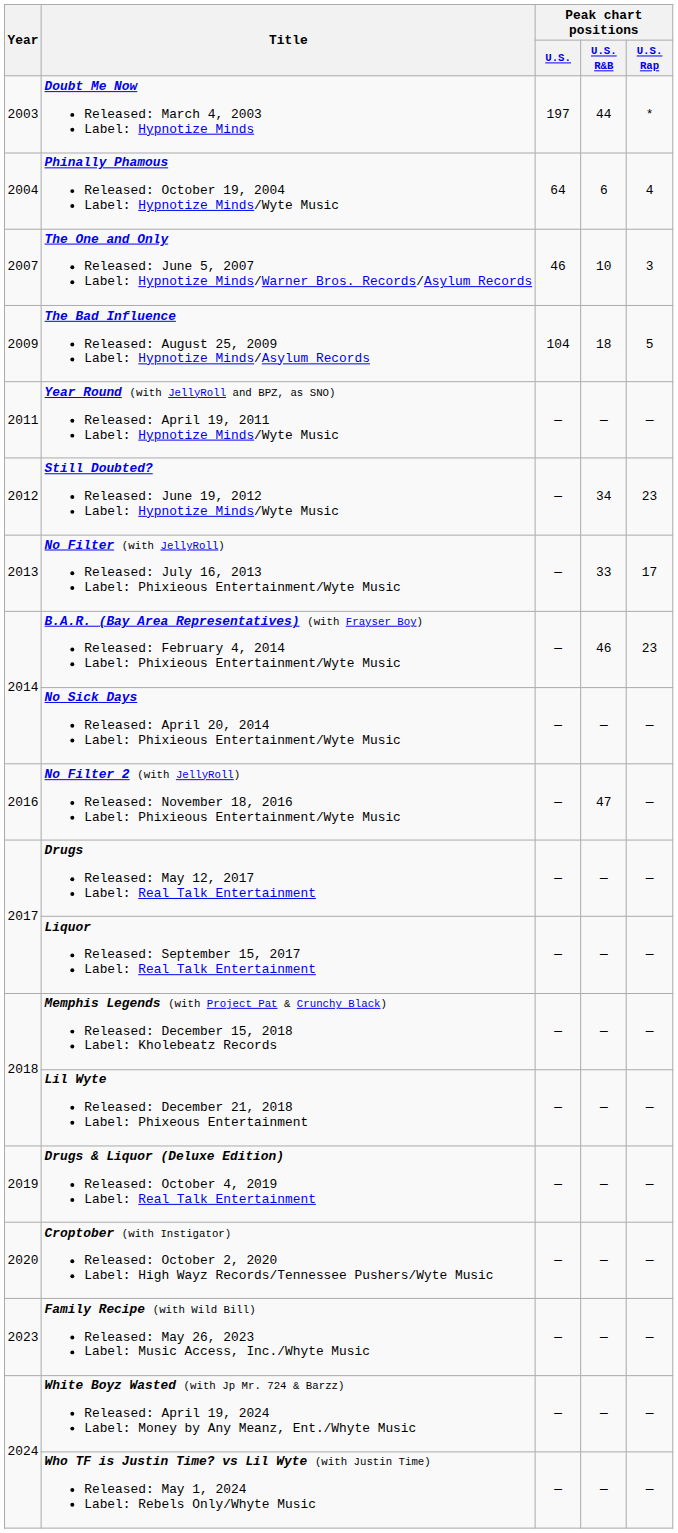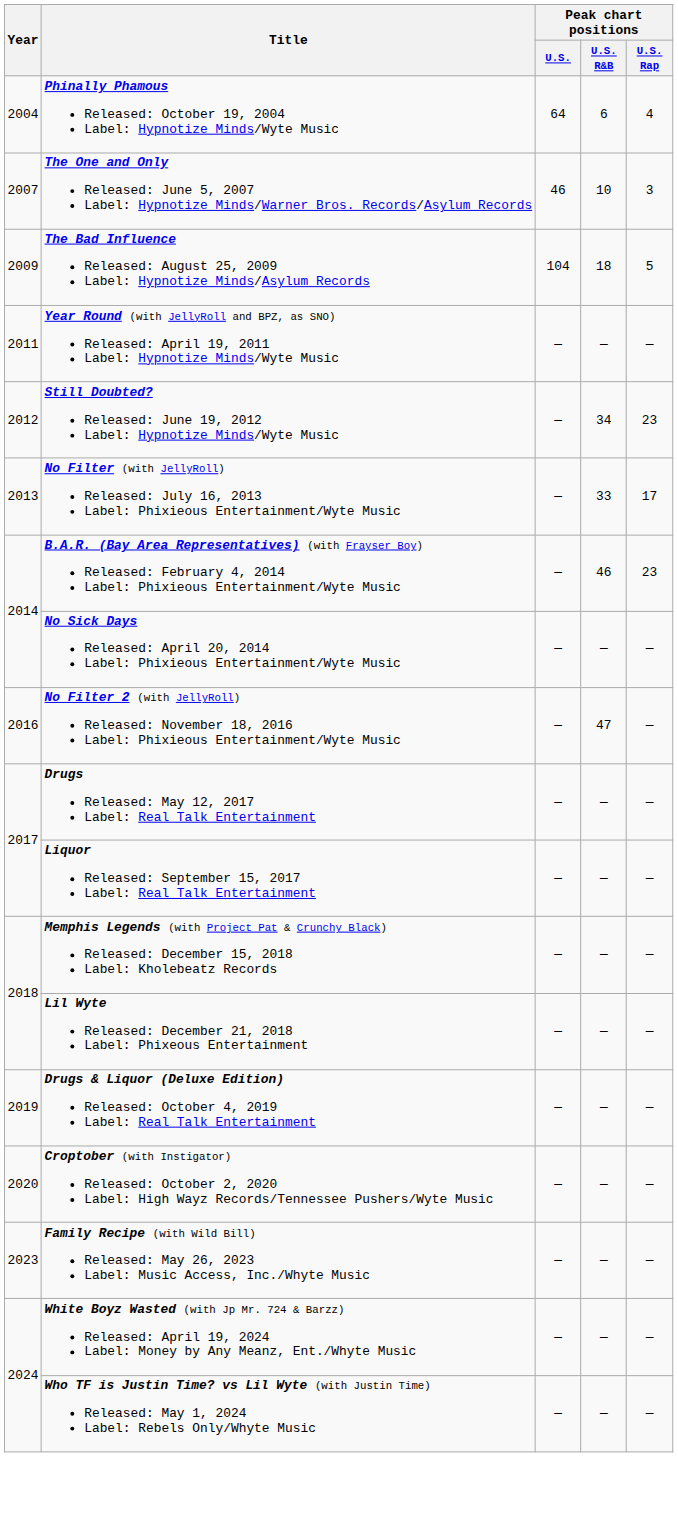- row: (288, 108)
